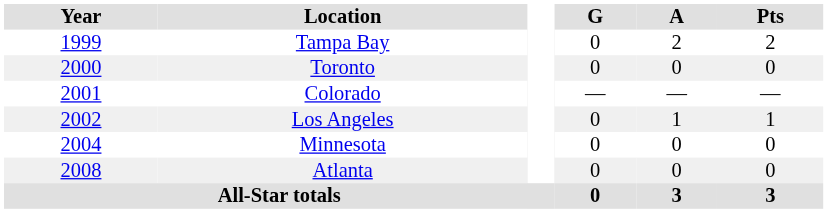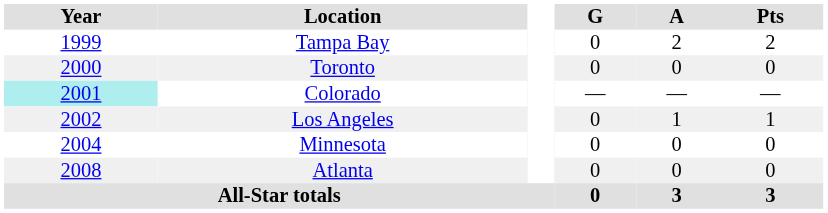(81, 93) no background -> (81, 93) paleturquoise background
